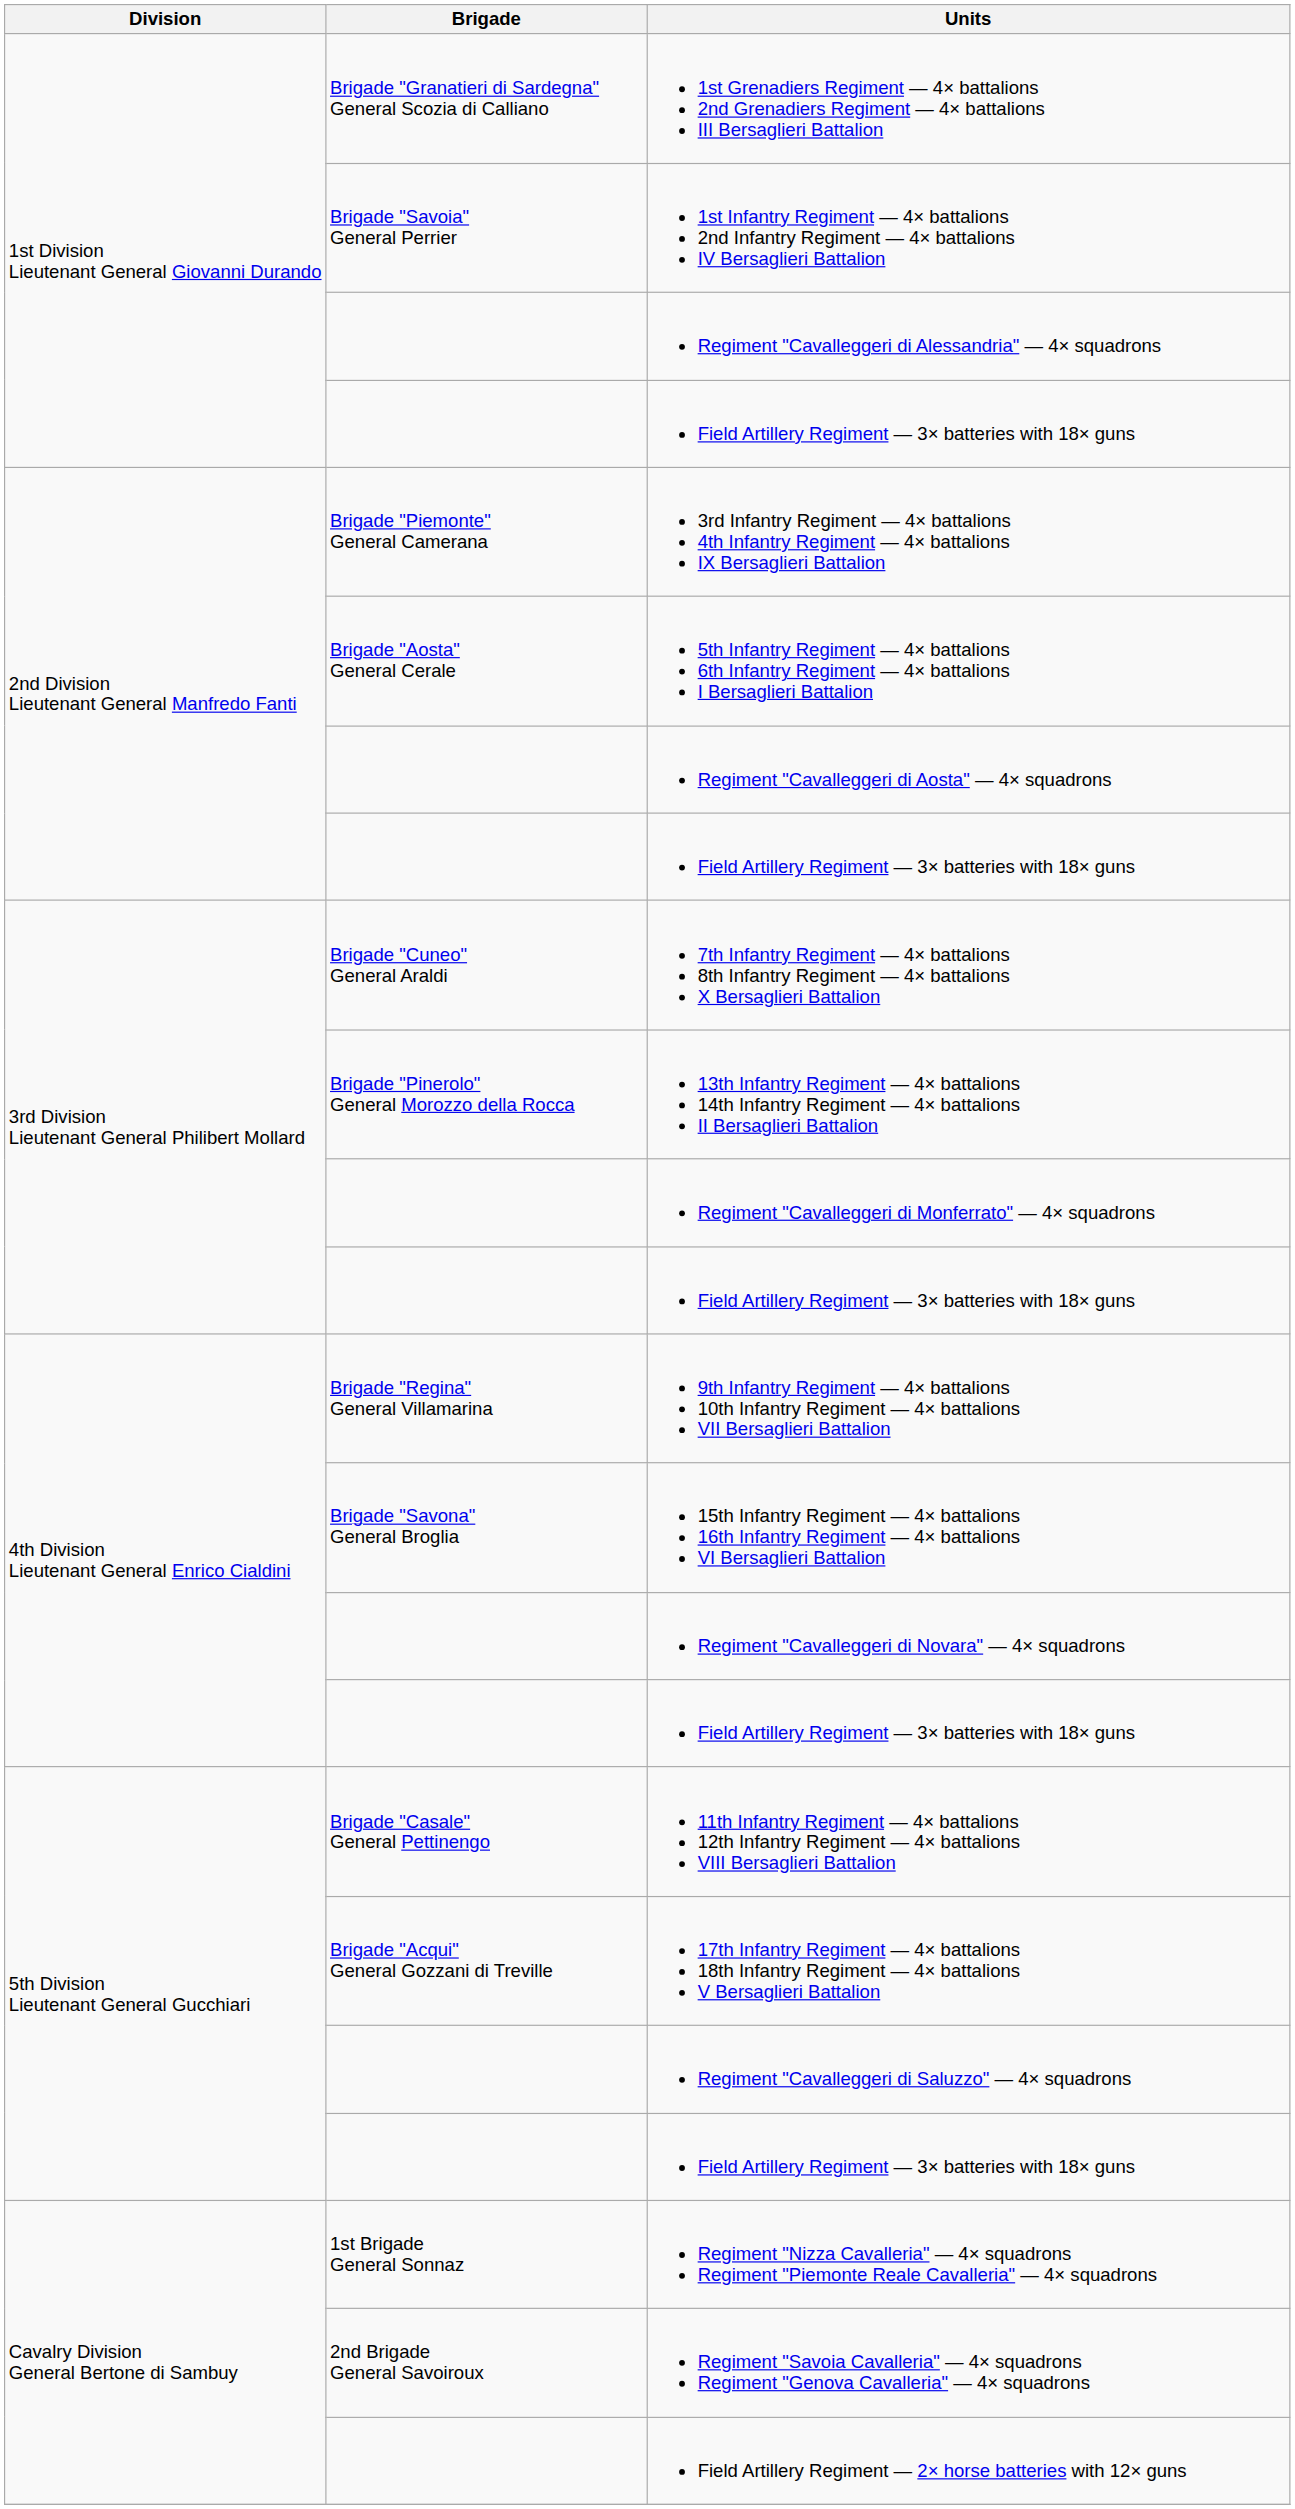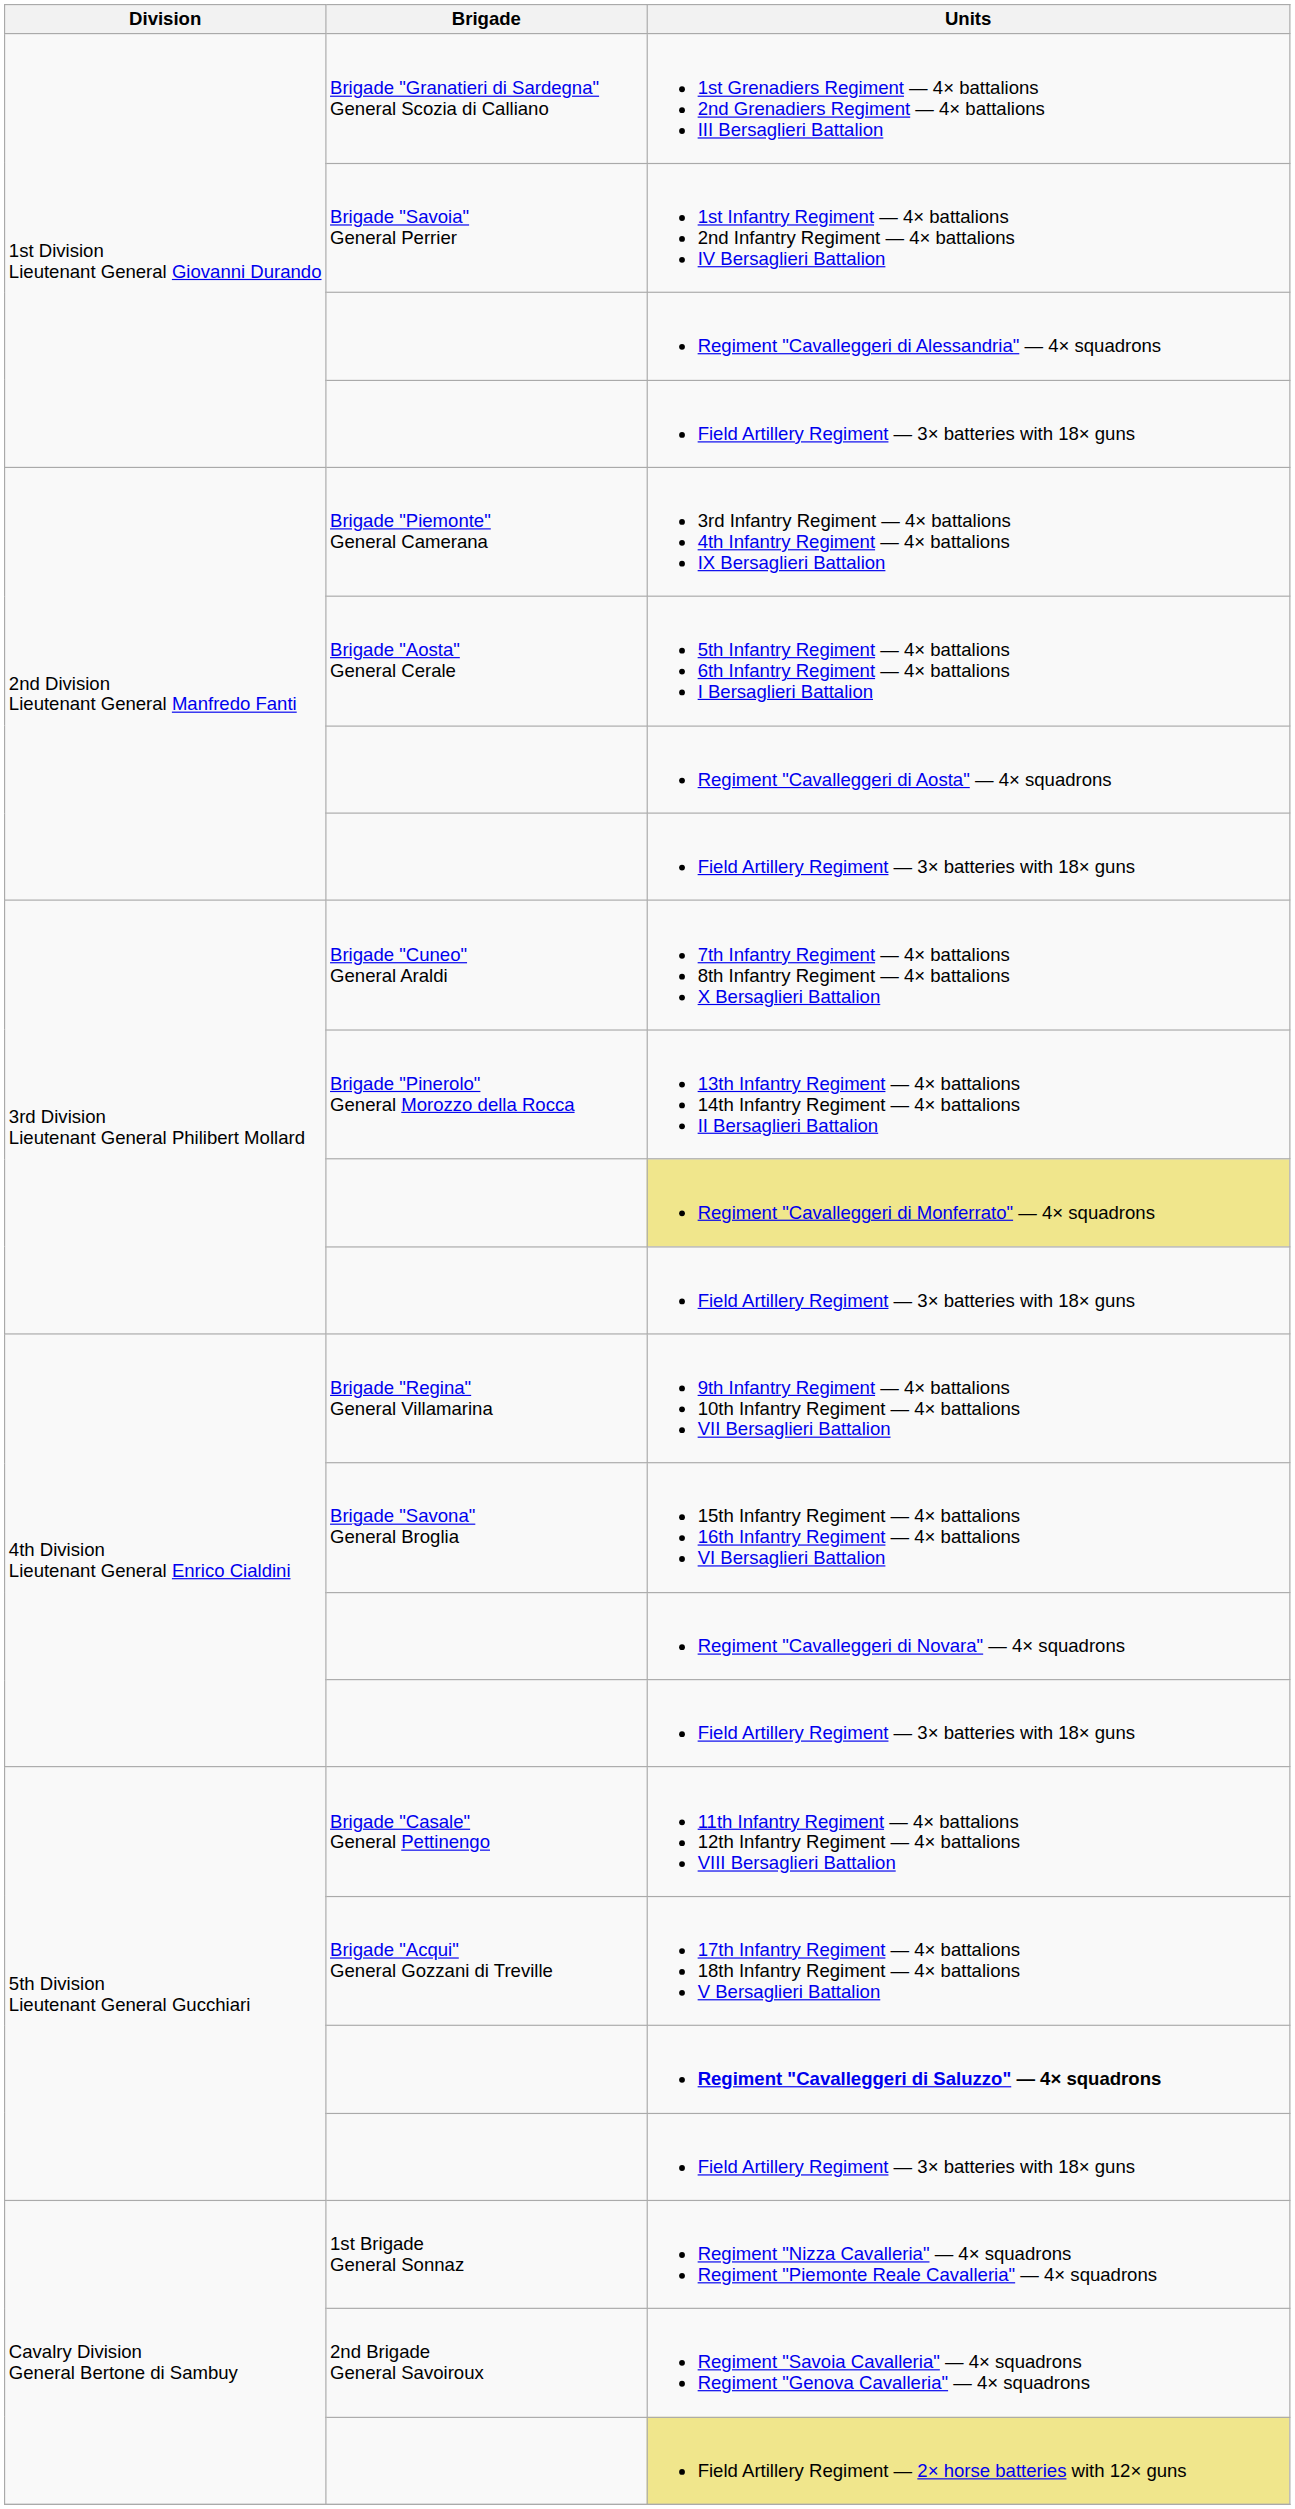(968, 1213) no background -> (968, 1213) khaki background
(968, 2080) normal -> (968, 2080) bold
(968, 2471) no background -> (968, 2471) khaki background
